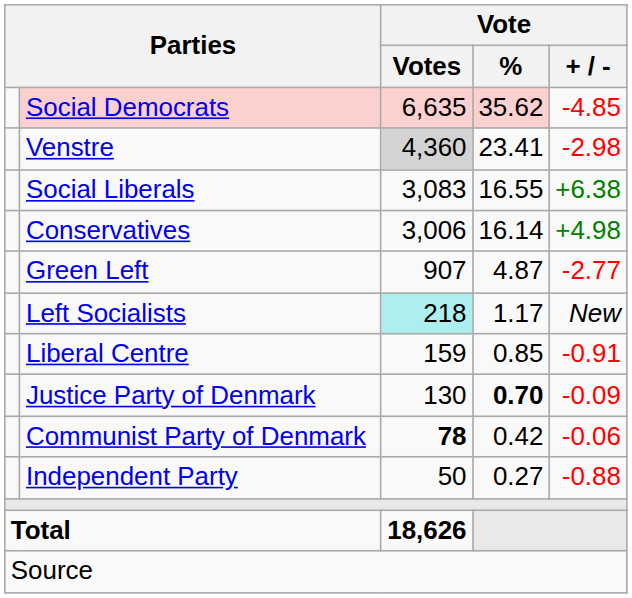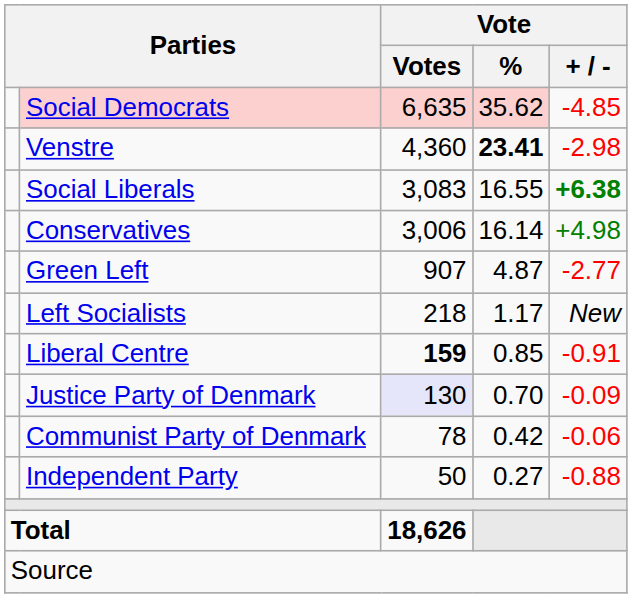(434, 148) lightgrey background -> (434, 148) no background
(511, 148) normal -> (511, 148) bold
(588, 189) normal -> (588, 189) bold
(445, 312) paleturquoise background -> (445, 312) no background
(445, 353) normal -> (445, 353) bold
(445, 395) no background -> (445, 395) lavender background
(518, 395) bold -> (518, 395) normal
(452, 436) bold -> (452, 436) normal
